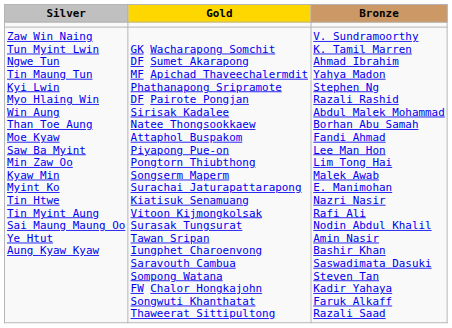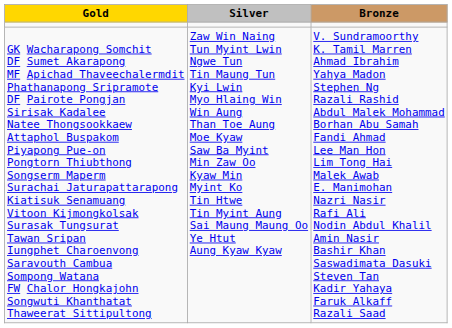columns swapped: (219, 13) <-> (66, 13)
